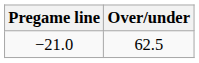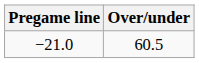(149, 44) 62.5 -> (149, 44) 60.5
